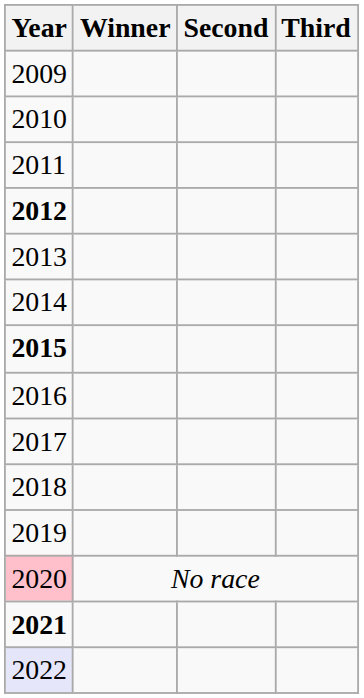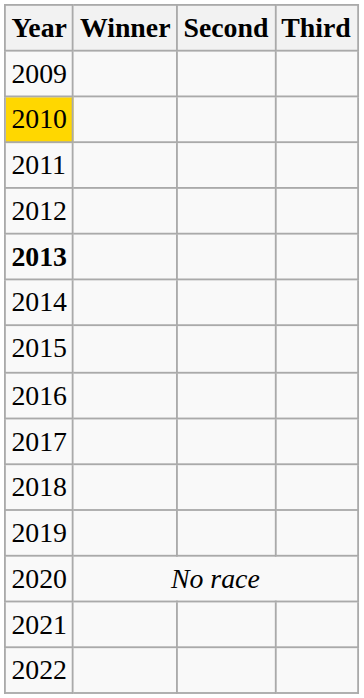(39, 119) no background -> (39, 119) gold background
(39, 211) bold -> (39, 211) normal
(39, 256) normal -> (39, 256) bold
(39, 348) bold -> (39, 348) normal
(39, 577) pink background -> (39, 577) no background
(39, 623) bold -> (39, 623) normal
(39, 669) lavender background -> (39, 669) no background
